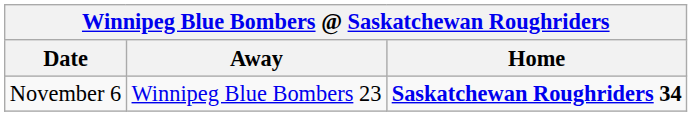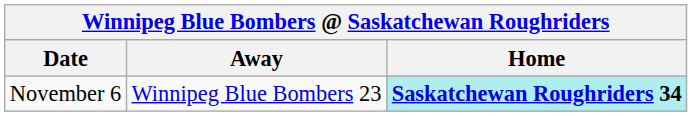(537, 93) no background -> (537, 93) paleturquoise background
